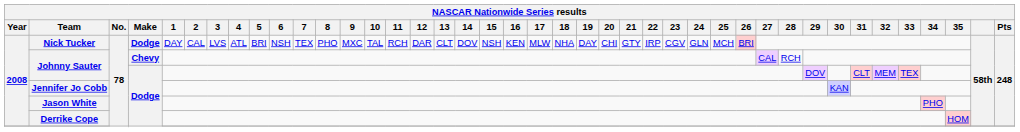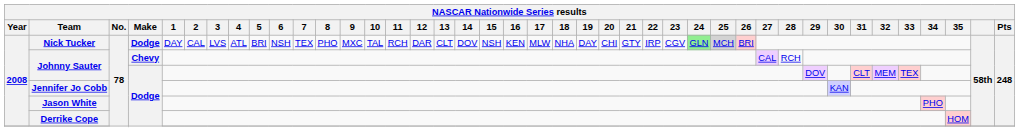(699, 42) no background -> (699, 42) lightgreen background
(723, 42) no background -> (723, 42) lightgrey background
